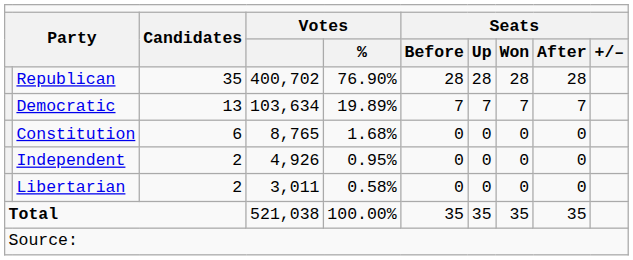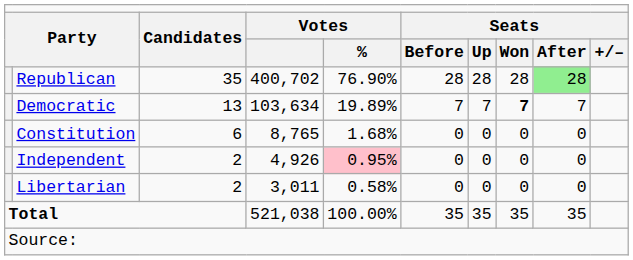(577, 80) no background -> (577, 80) lightgreen background
(524, 107) normal -> (524, 107) bold
(372, 160) no background -> (372, 160) pink background
